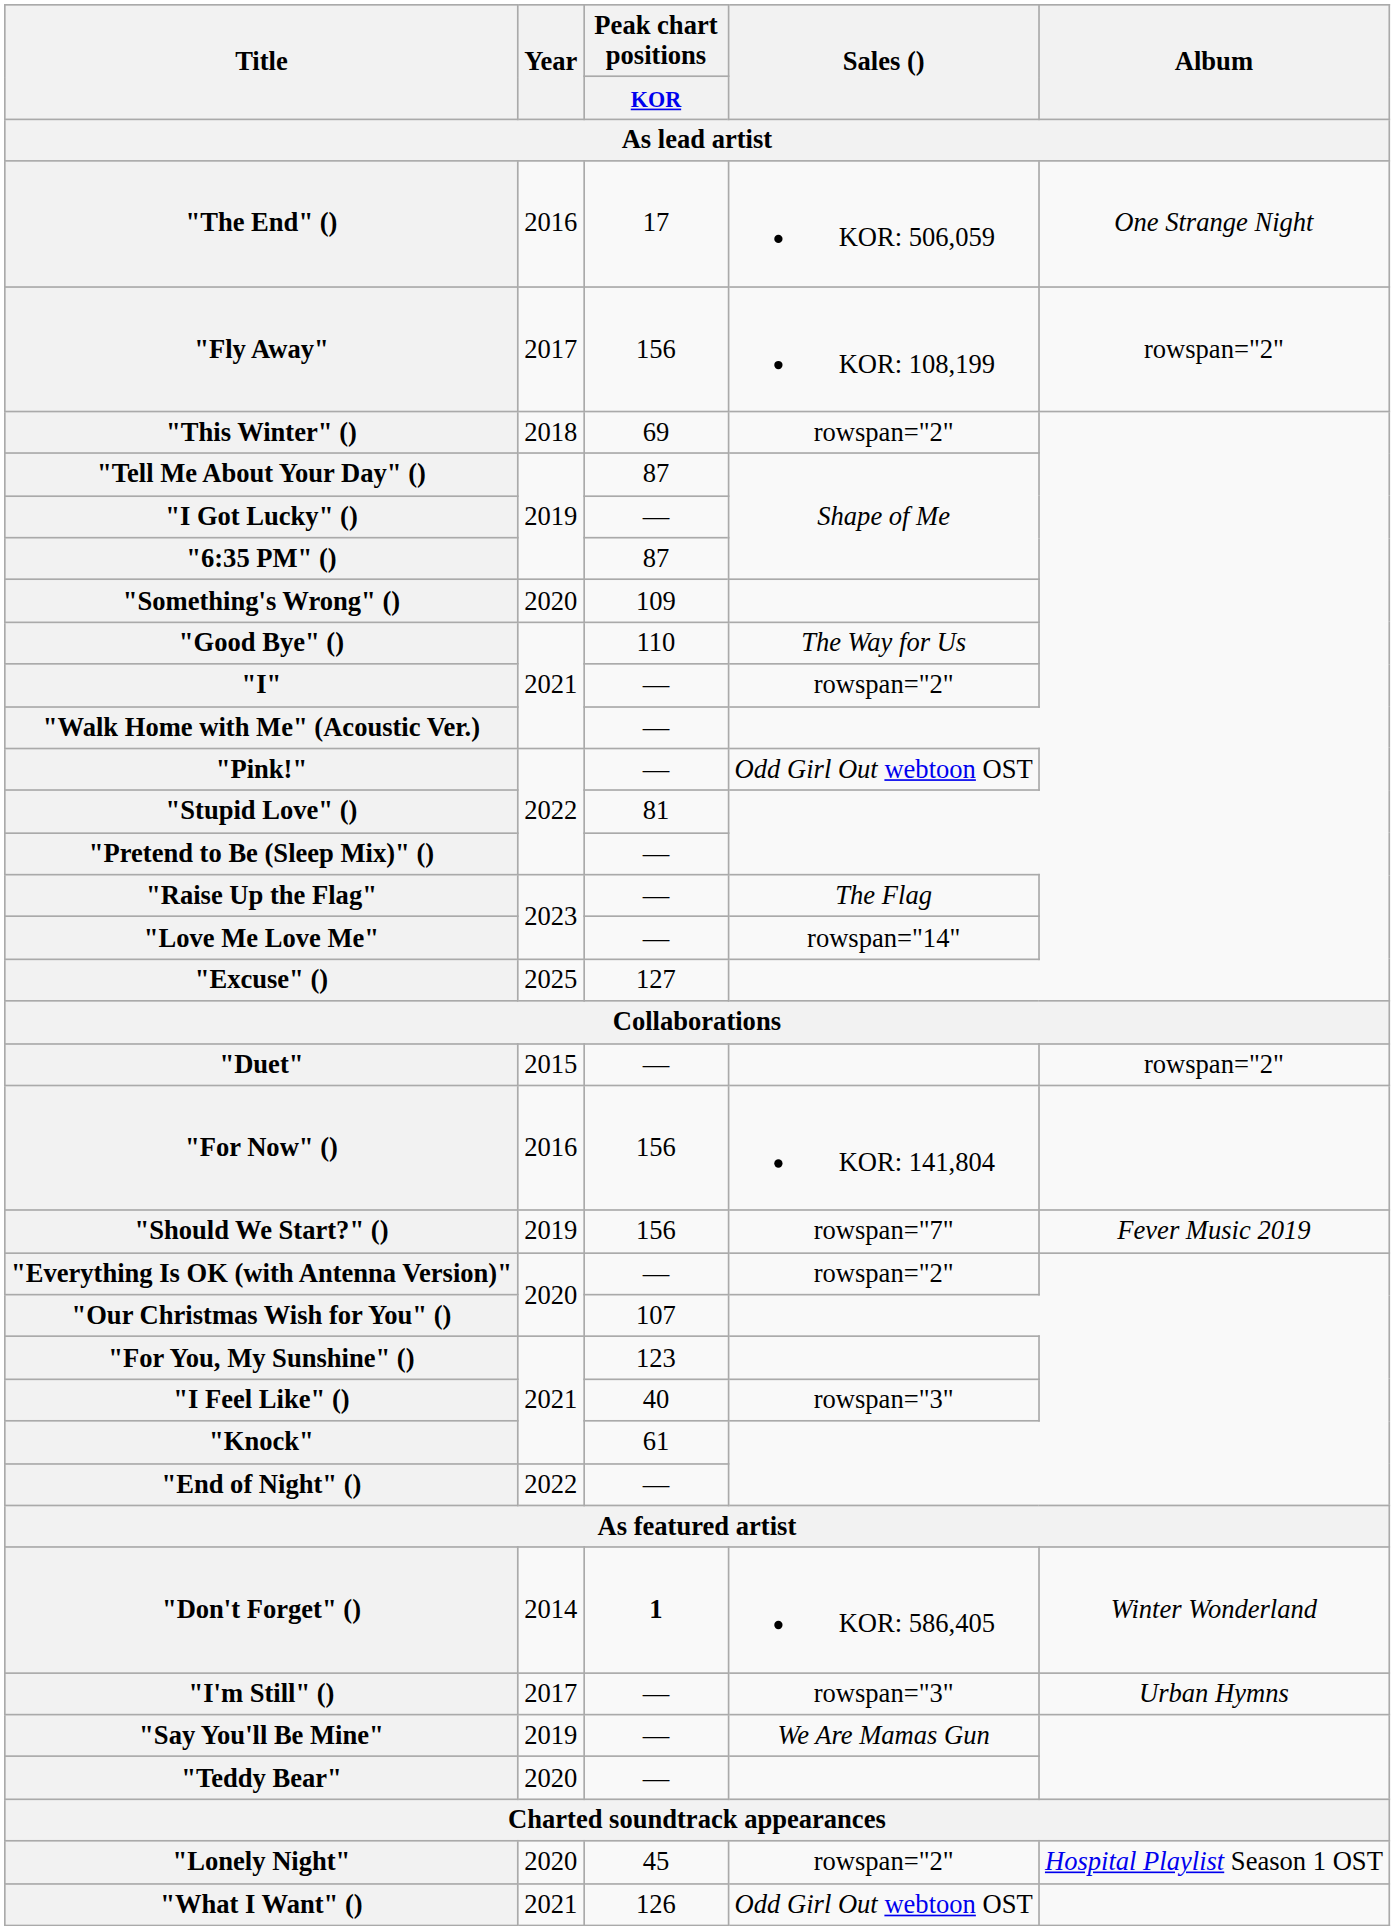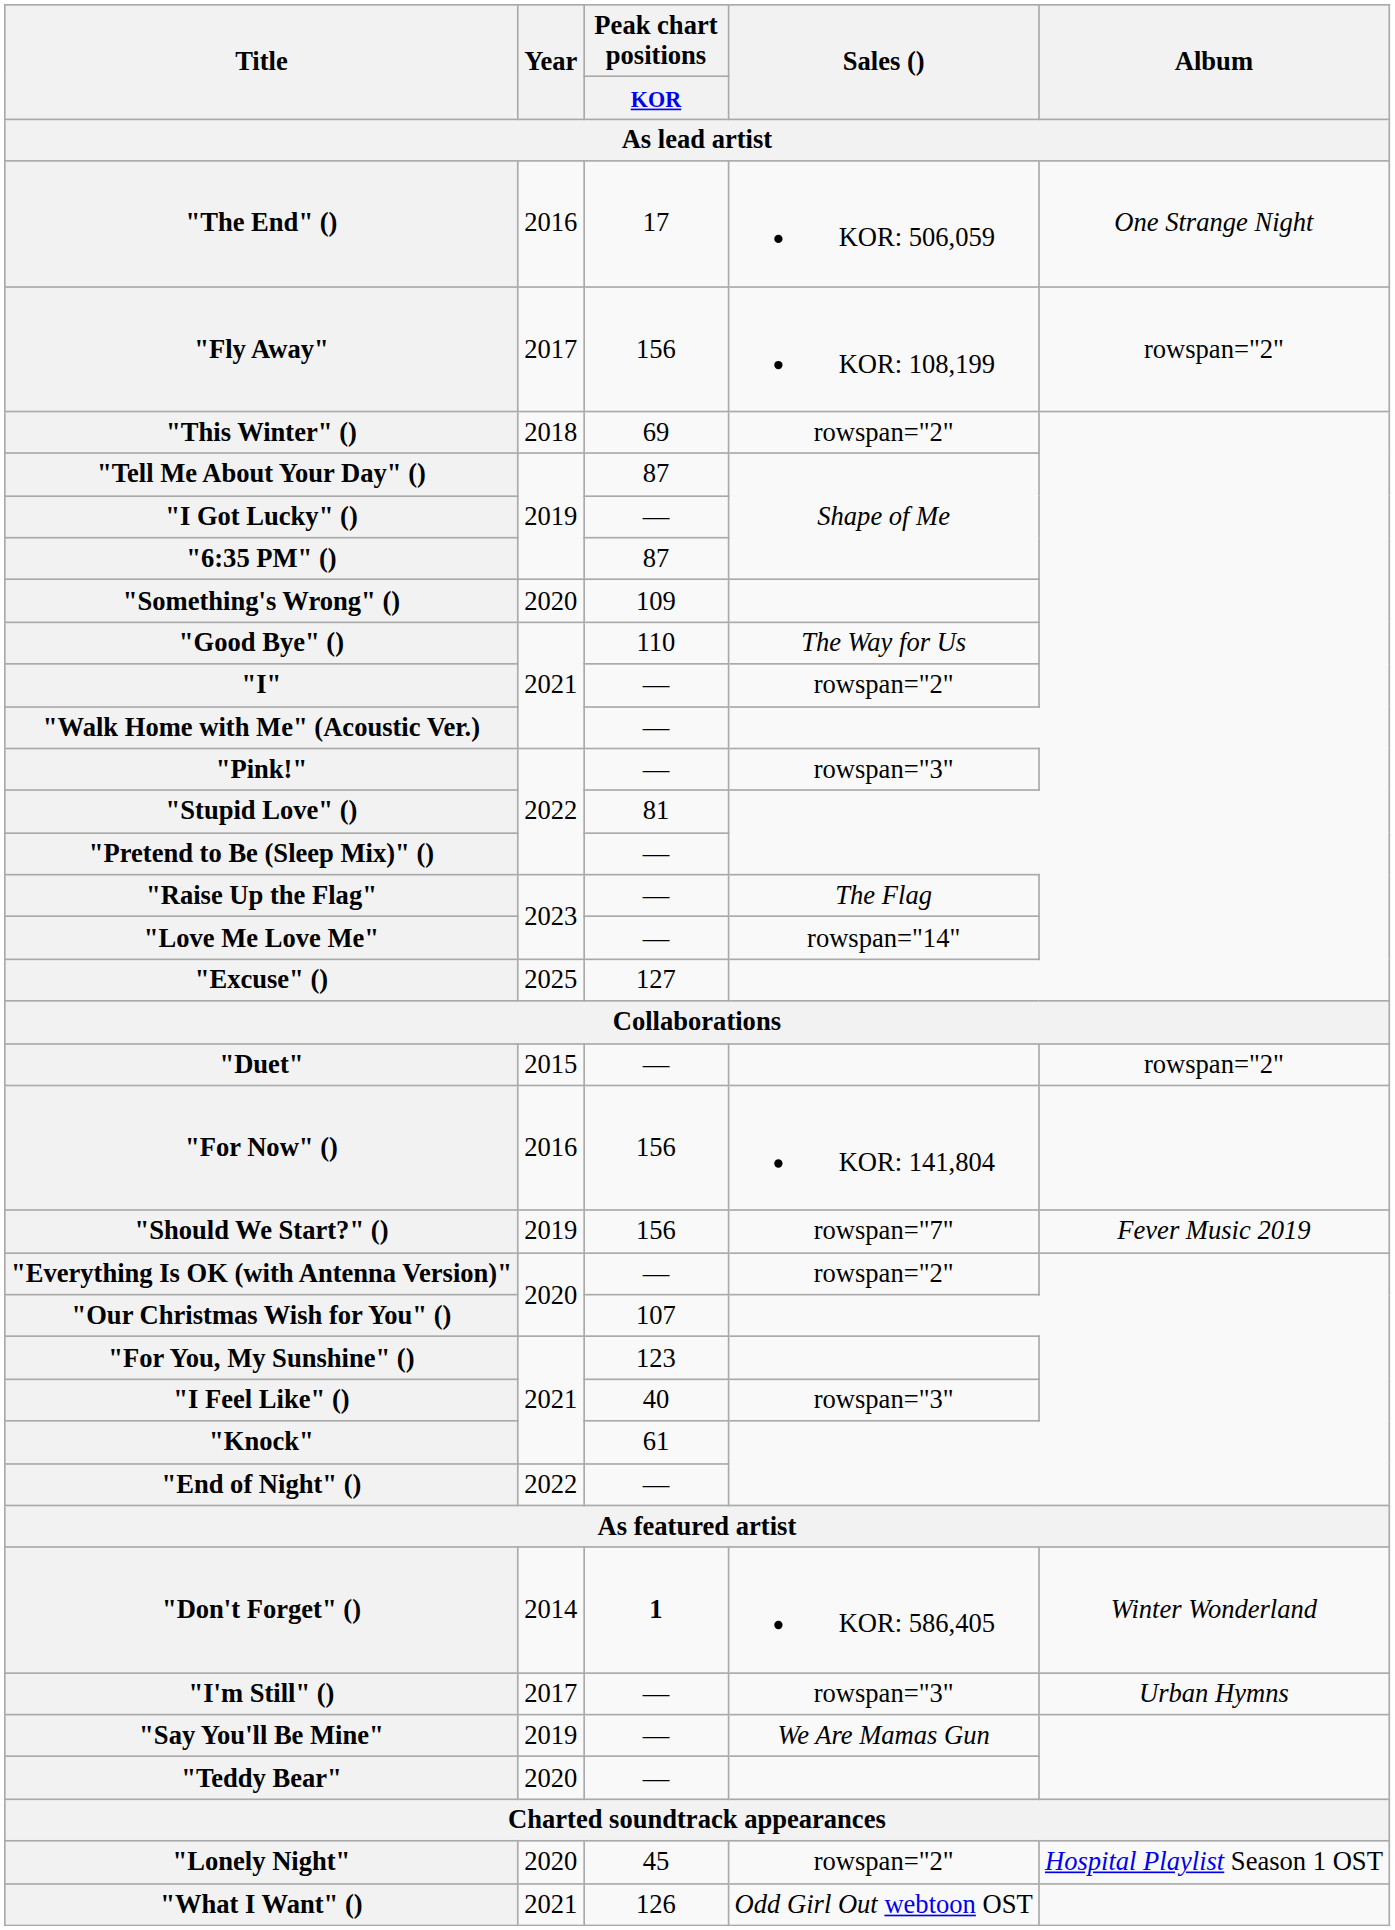(884, 769) Odd Girl Out webtoon OST -> (884, 769) rowspan="3"
